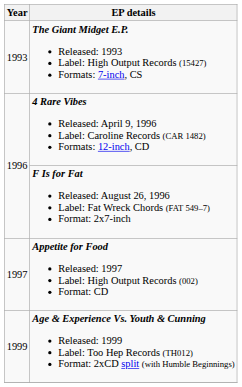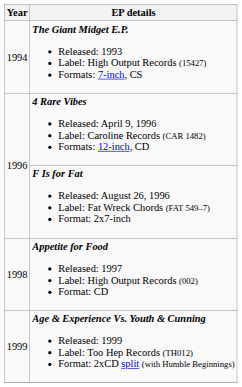(17, 57) 1993 -> (17, 57) 1994
(17, 274) 1997 -> (17, 274) 1998
